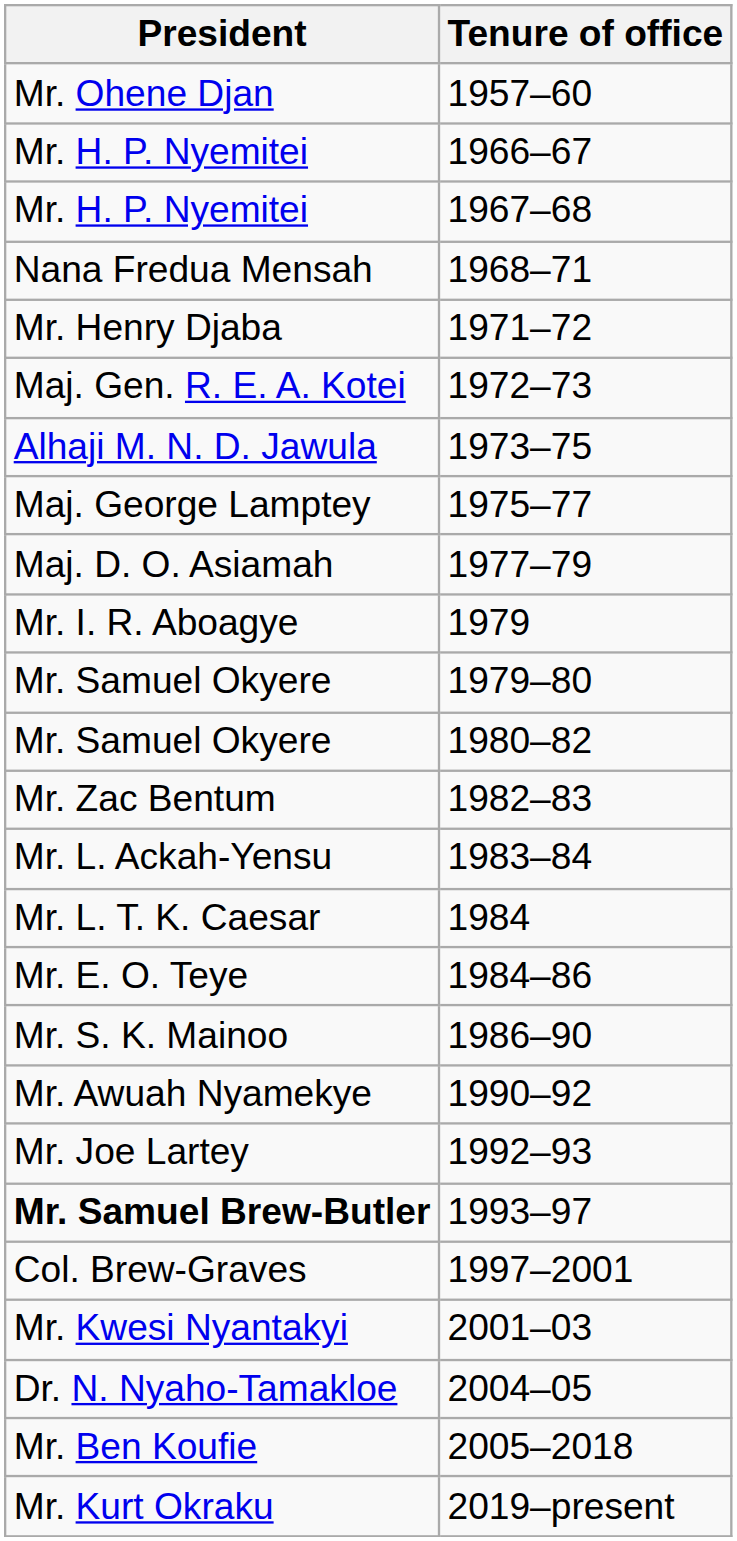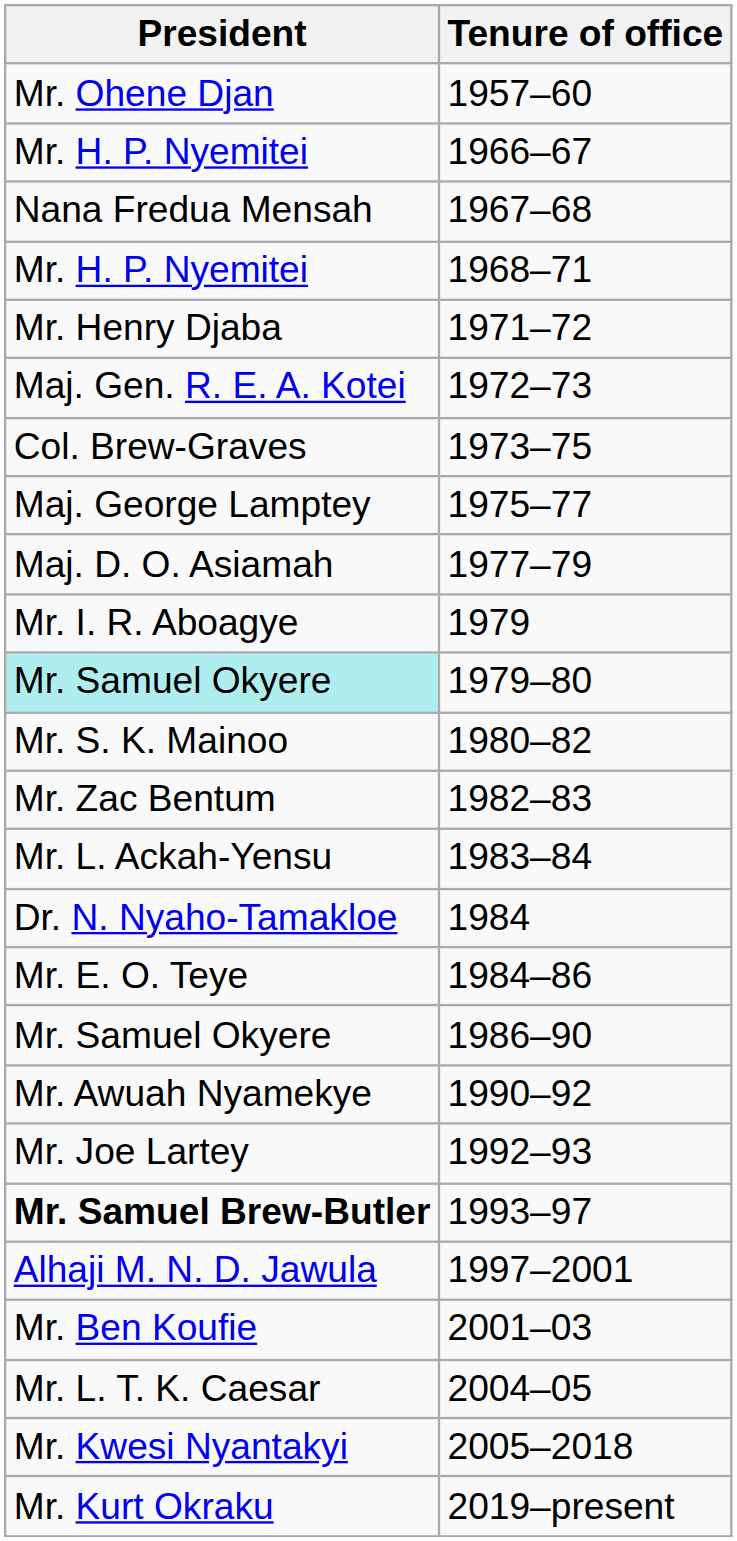(161, 210) Mr. H. P. Nyemitei -> (193, 210) Nana Fredua Mensah
(193, 269) Nana Fredua Mensah -> (161, 269) Mr. H. P. Nyemitei
(195, 446) Alhaji M. N. D. Jawula -> (160, 446) Col. Brew-Graves
(173, 681) no background -> (173, 681) paleturquoise background
(173, 740) Mr. Samuel Okyere -> (151, 740) Mr. S. K. Mainoo
(167, 916) Mr. L. T. K. Caesar -> (206, 916) Dr. N. Nyaho-Tamakloe
(151, 1034) Mr. S. K. Mainoo -> (173, 1034) Mr. Samuel Okyere
(160, 1270) Col. Brew-Graves -> (195, 1270) Alhaji M. N. D. Jawula
(181, 1329) Mr. Kwesi Nyantakyi -> (135, 1329) Mr. Ben Koufie
(206, 1387) Dr. N. Nyaho-Tamakloe -> (167, 1387) Mr. L. T. K. Caesar
(135, 1446) Mr. Ben Koufie -> (181, 1446) Mr. Kwesi Nyantakyi
